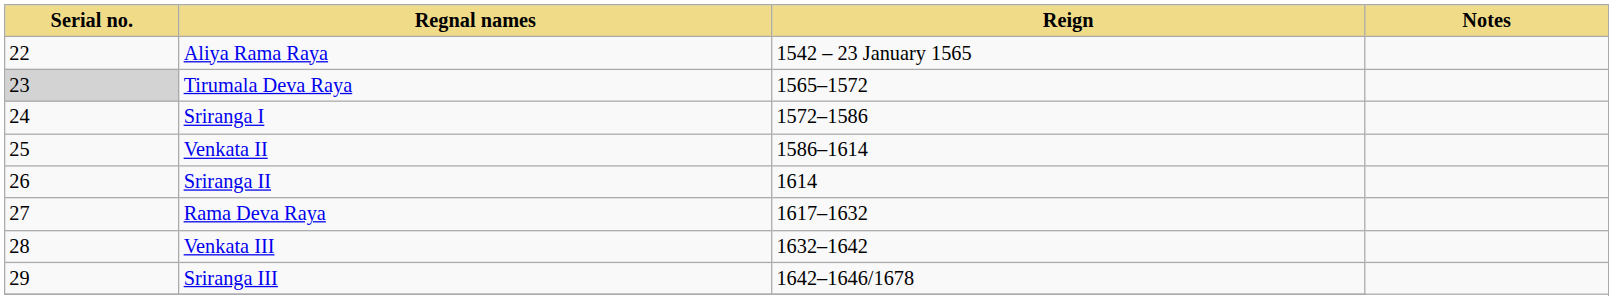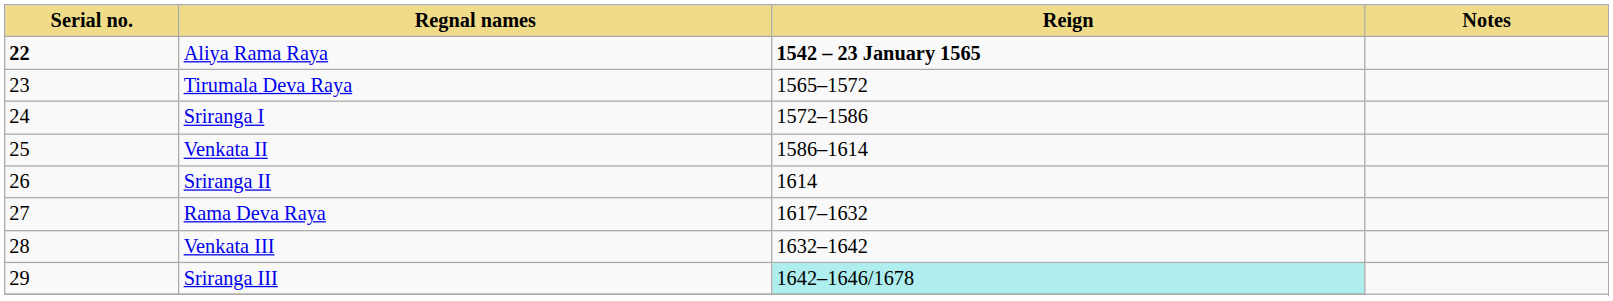(19, 52) normal -> (19, 52) bold
(874, 52) normal -> (879, 52) bold
(19, 85) lightgrey background -> (19, 85) no background
(845, 278) no background -> (845, 278) paleturquoise background
